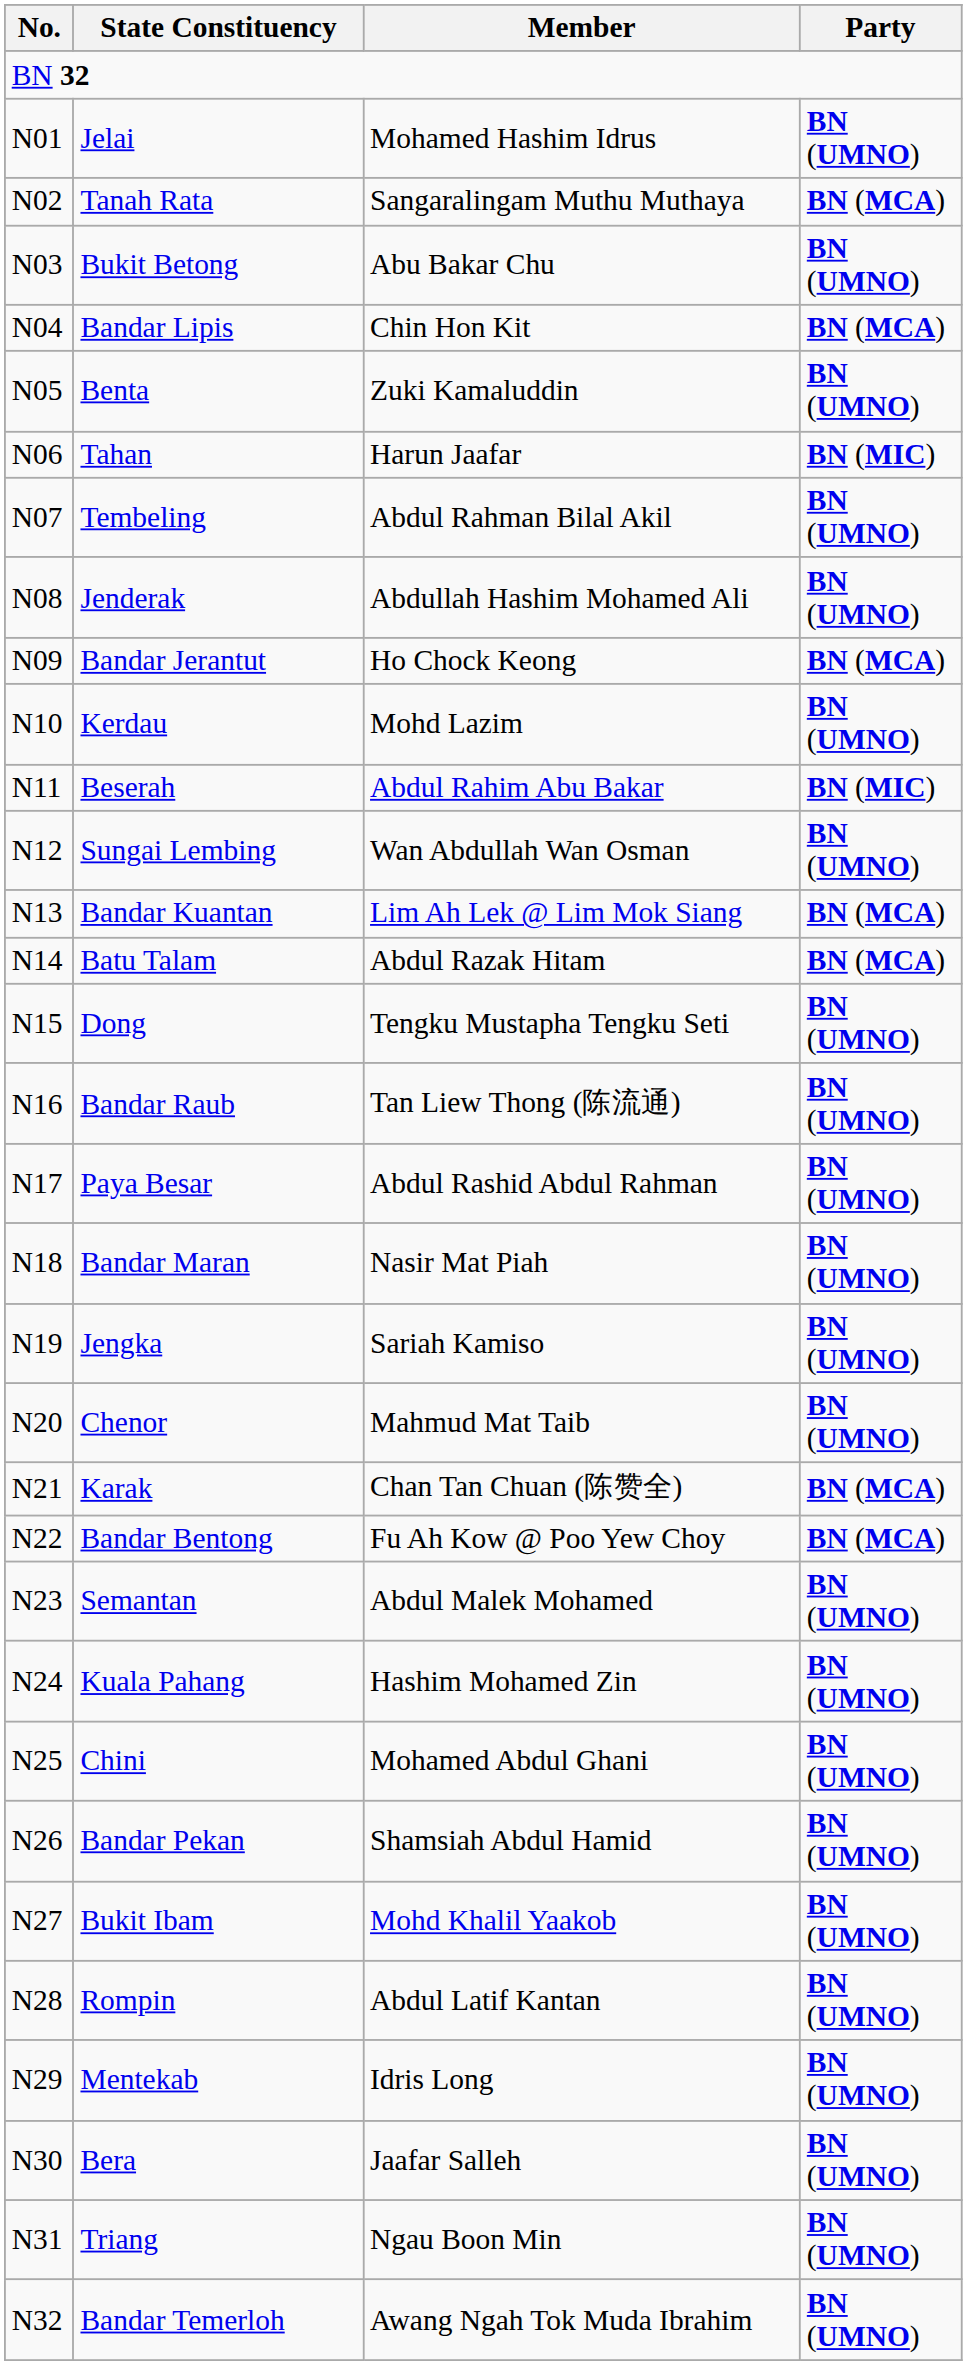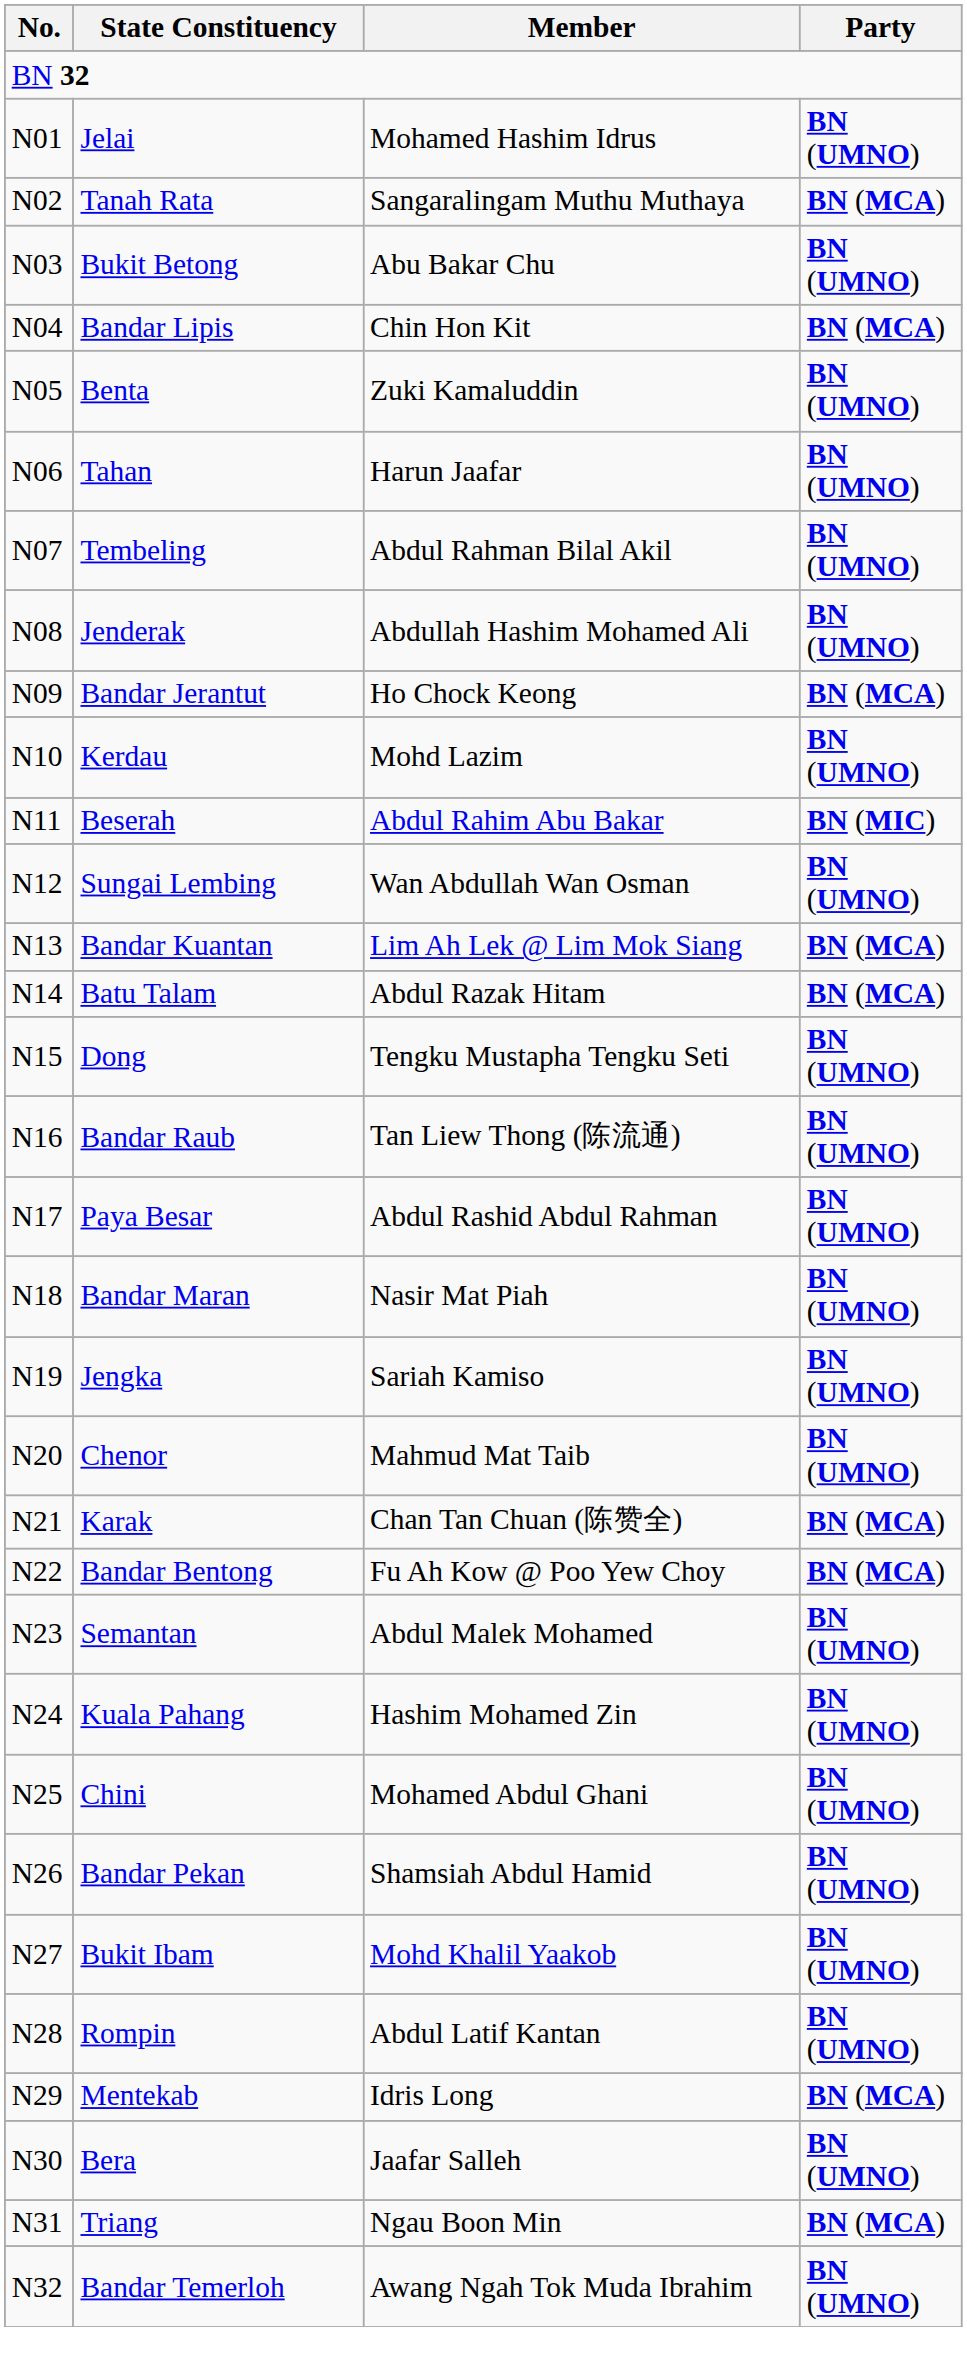(871, 454) BN (MIC) -> (863, 470) BN (UMNO)
(863, 2079) BN (UMNO) -> (876, 2096) BN (MCA)
(863, 2239) BN (UMNO) -> (876, 2222) BN (MCA)
